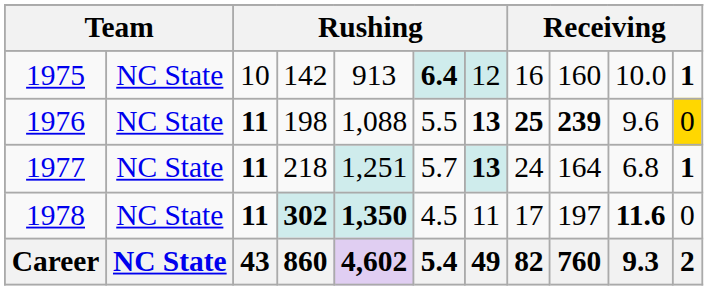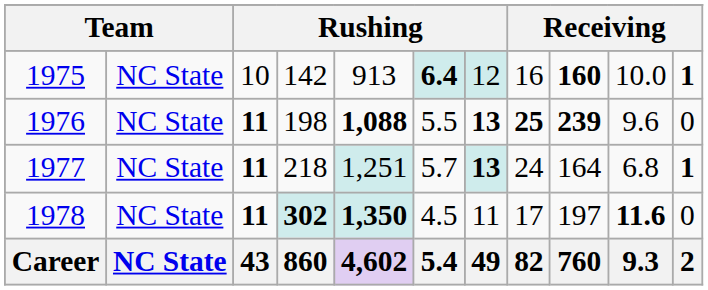(579, 74) normal -> (579, 74) bold
(374, 121) normal -> (374, 121) bold
(687, 121) gold background -> (687, 121) no background
